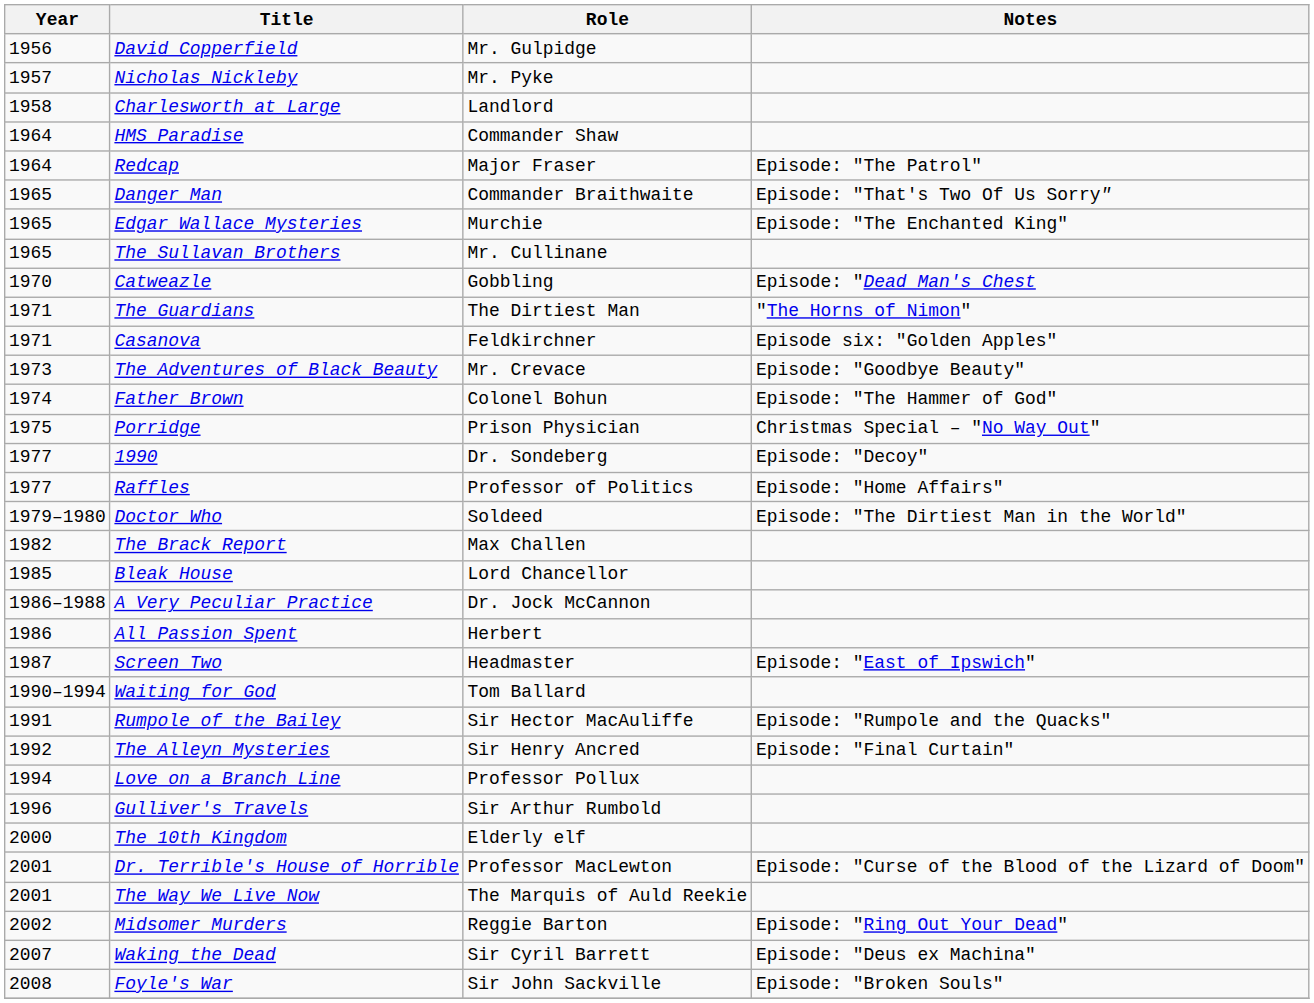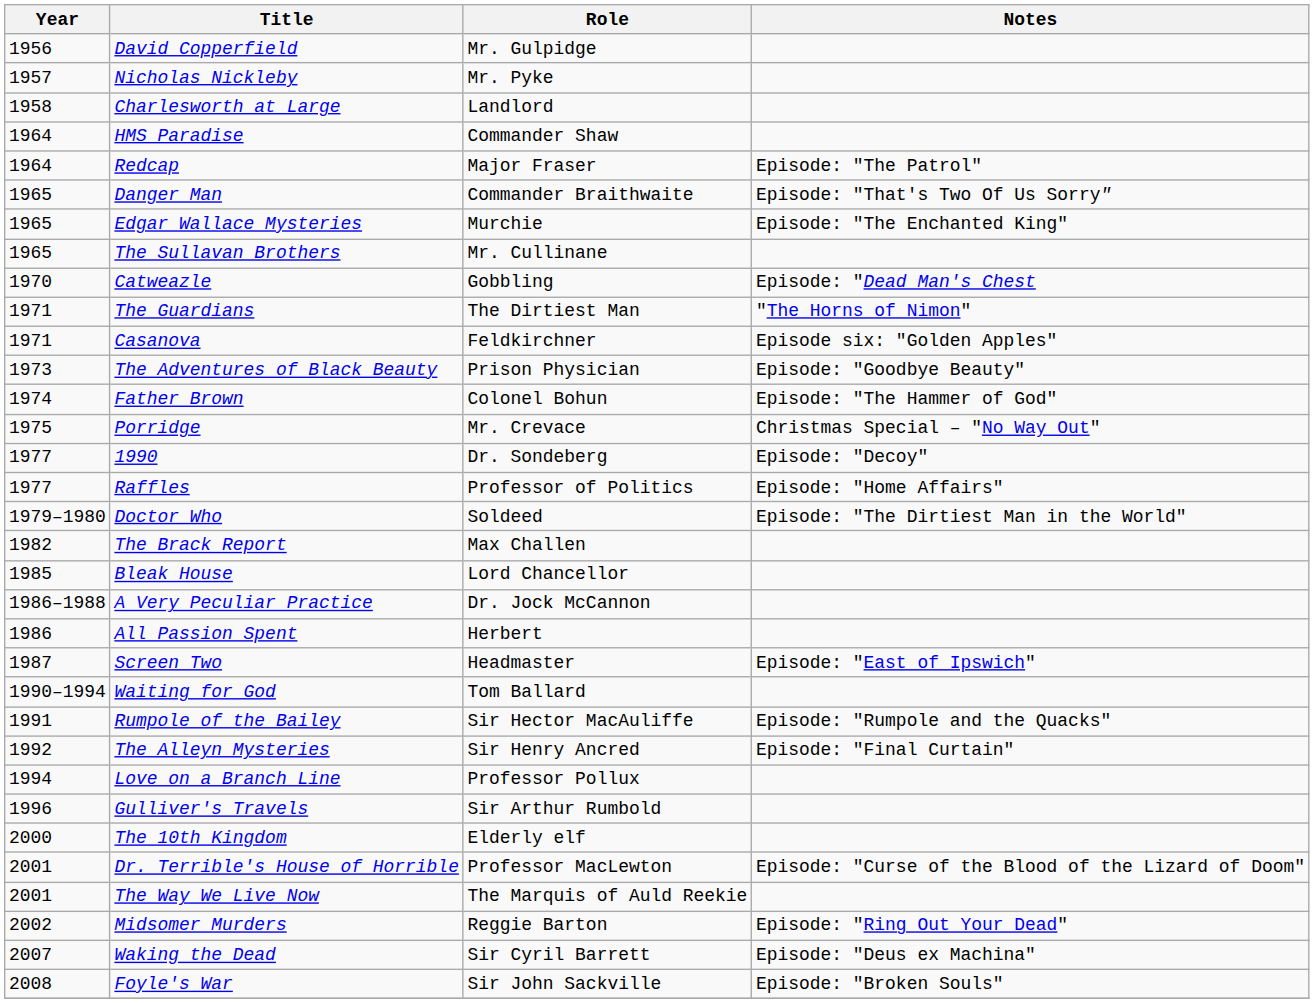(527, 370) Mr. Crevace -> (554, 370) Prison Physician
(554, 429) Prison Physician -> (527, 429) Mr. Crevace
